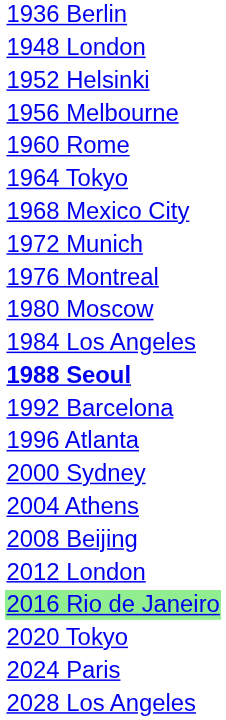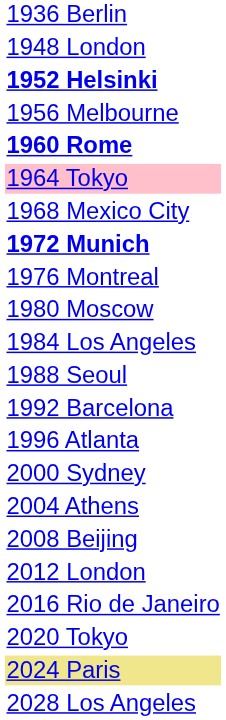(78, 80) normal -> (82, 80) bold
(68, 145) normal -> (69, 145) bold
(67, 178) no background -> (67, 178) pink background
(75, 244) normal -> (78, 244) bold
(69, 375) bold -> (67, 375) normal
(113, 604) lightgreen background -> (113, 604) no background
(63, 670) no background -> (63, 670) khaki background
